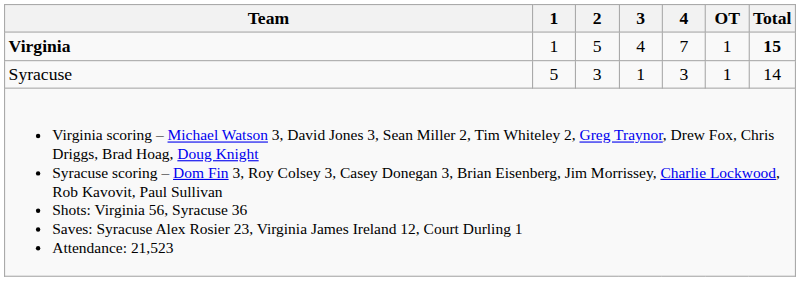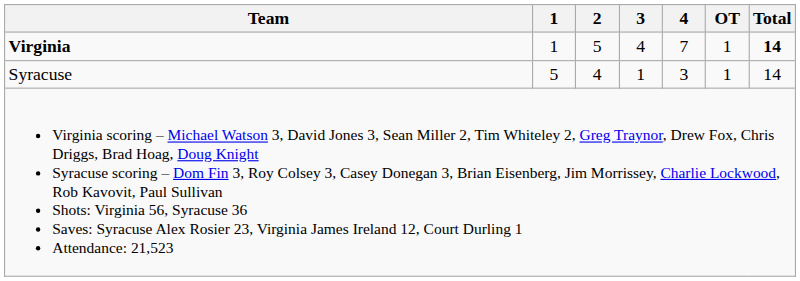(772, 46) 15 -> (772, 46) 14
(597, 74) 3 -> (597, 74) 4
